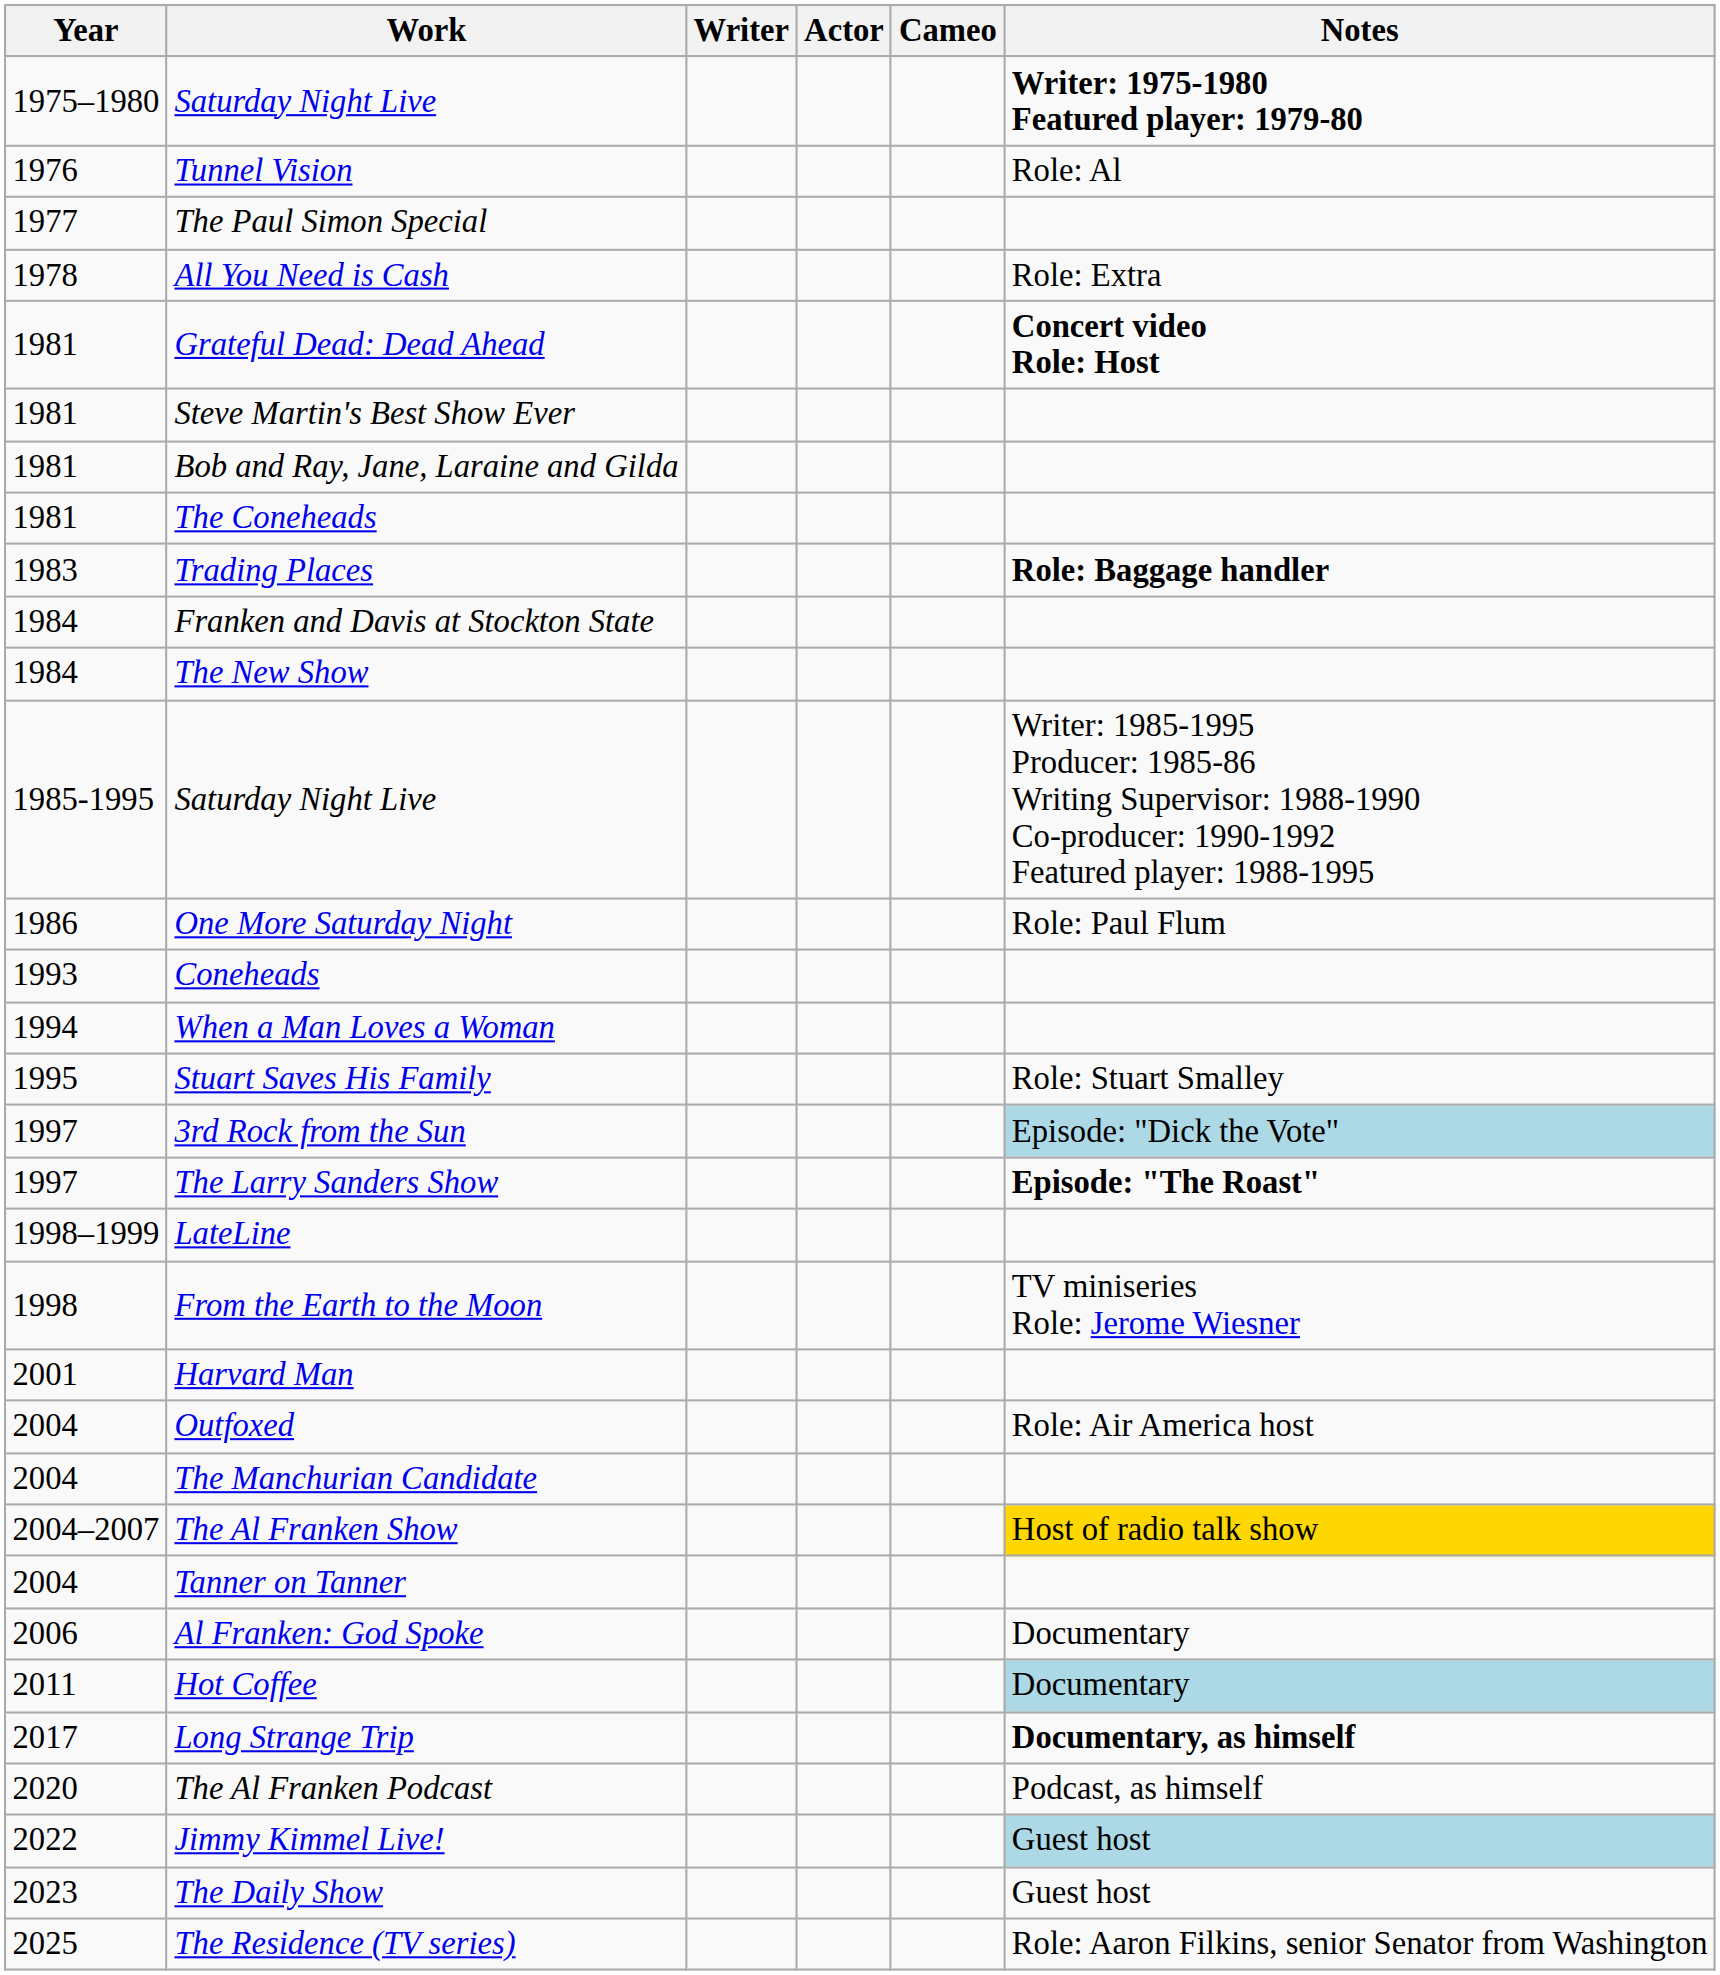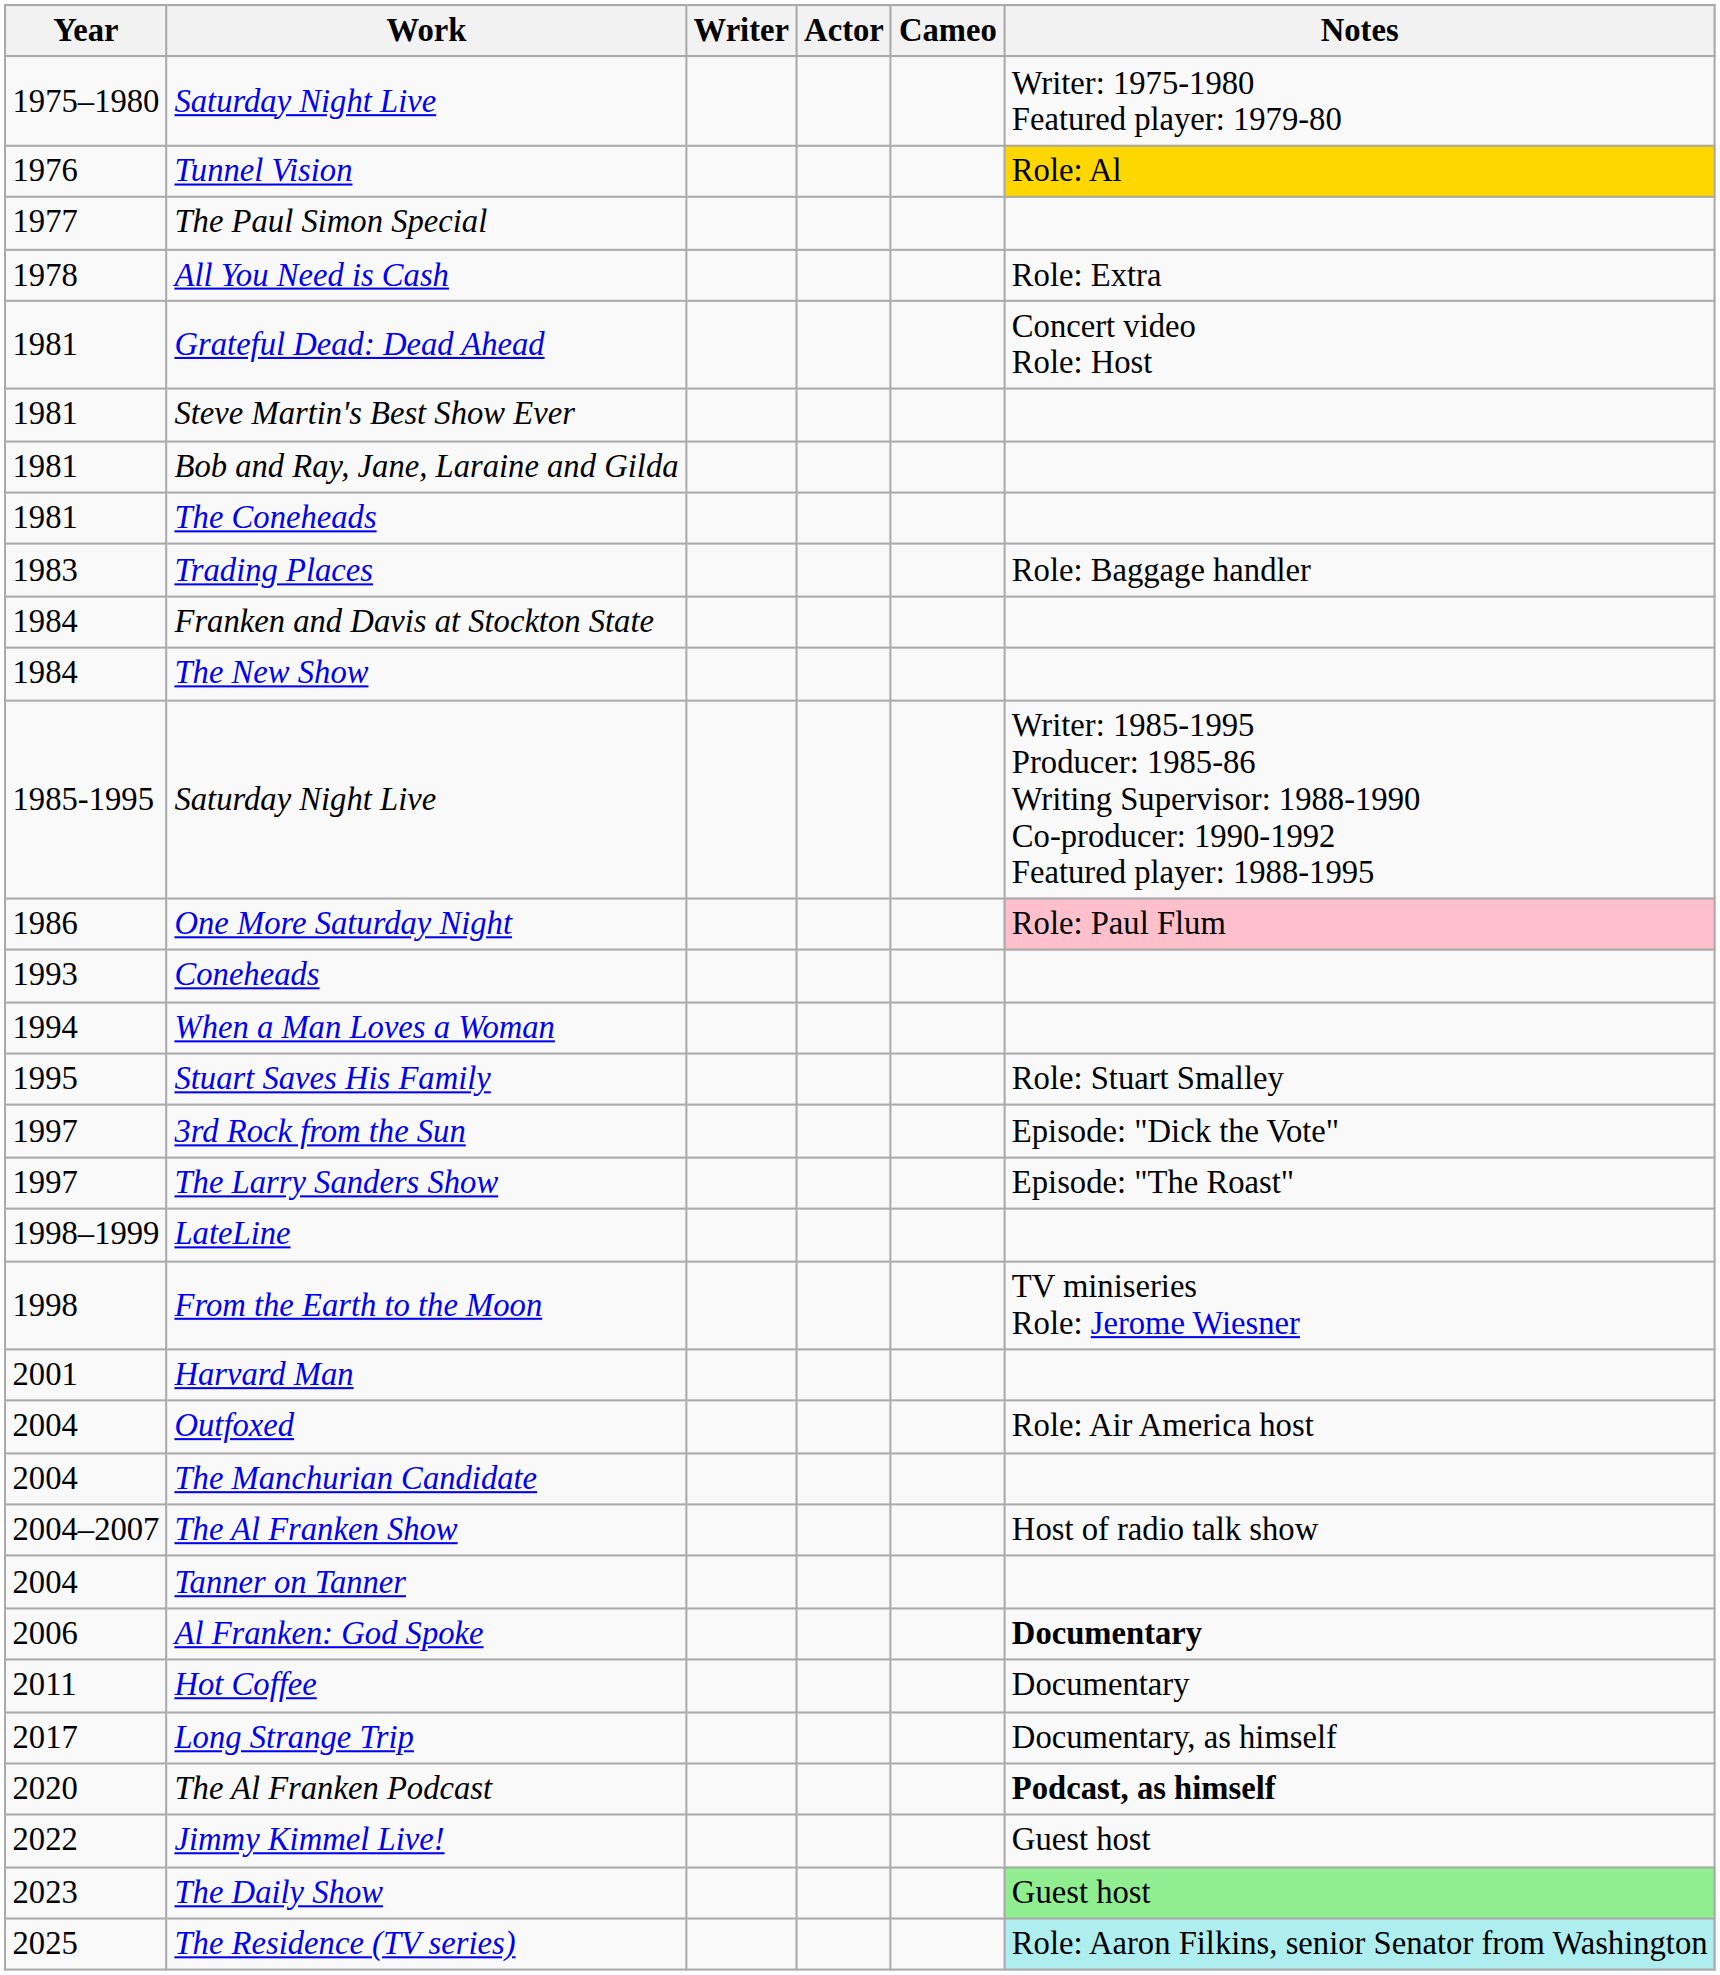(1187, 100) bold -> (1177, 100) normal
(1067, 170) no background -> (1067, 170) gold background
(1109, 344) bold -> (1104, 344) normal
(1170, 569) bold -> (1161, 569) normal
(1119, 923) no background -> (1119, 923) pink background
(1175, 1130) lightblue background -> (1175, 1130) no background
(1166, 1182) bold -> (1153, 1182) normal
(1165, 1529) gold background -> (1165, 1529) no background
(1101, 1633) normal -> (1107, 1633) bold
(1101, 1685) lightblue background -> (1101, 1685) no background
(1184, 1736) bold -> (1174, 1736) normal
(1137, 1788) normal -> (1144, 1788) bold
(1081, 1840) lightblue background -> (1081, 1840) no background
(1081, 1892) no background -> (1081, 1892) lightgreen background
(1360, 1943) no background -> (1360, 1943) paleturquoise background
